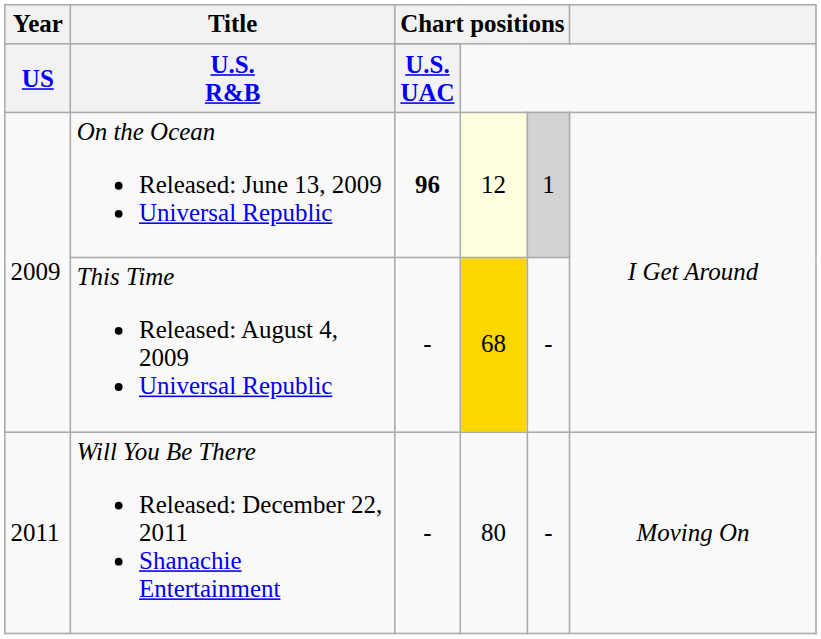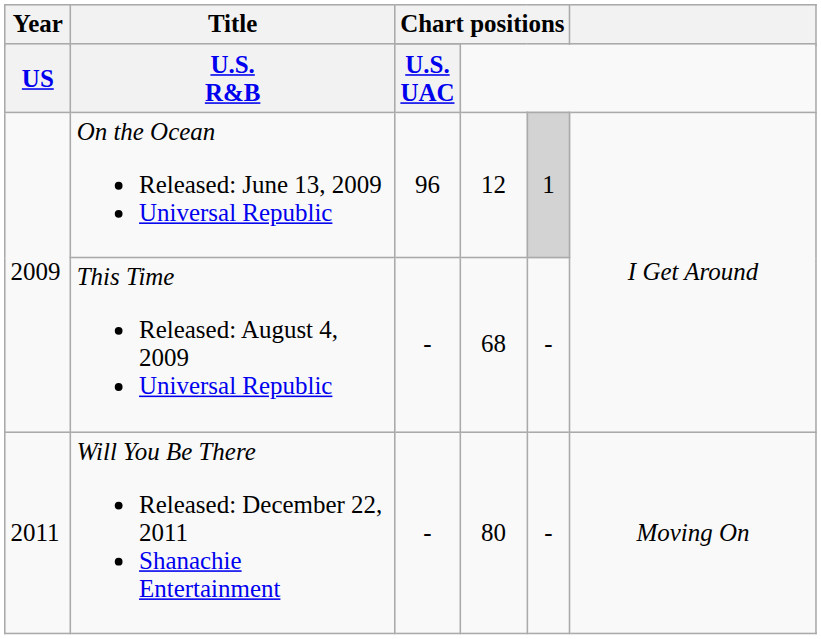(427, 184) bold -> (427, 184) normal
(494, 184) lightyellow background -> (494, 184) no background
(494, 344) gold background -> (494, 344) no background
